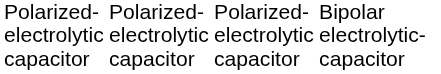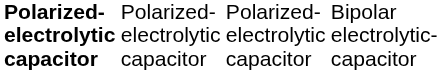(54, 35) normal -> (60, 35) bold
